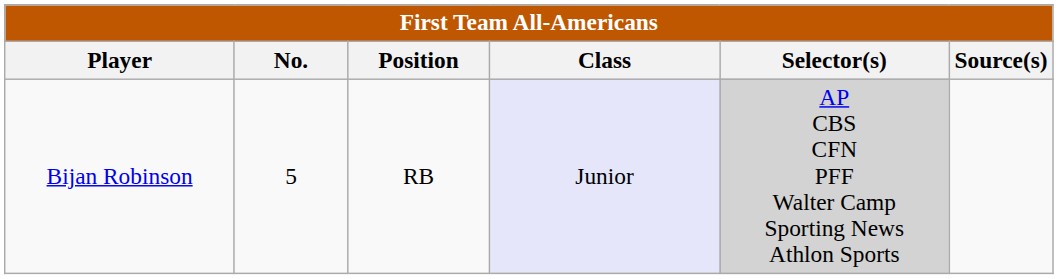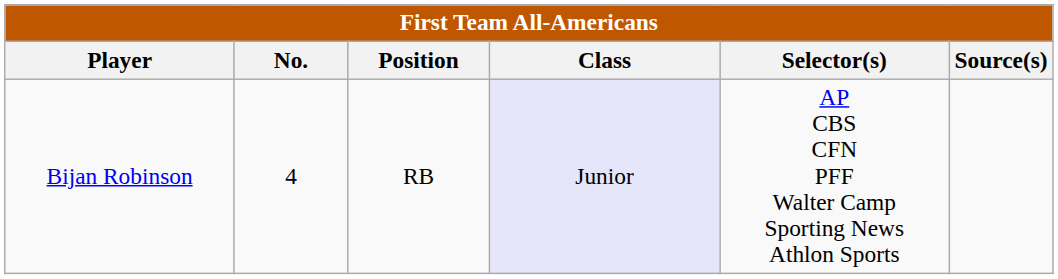(291, 175) 5 -> (291, 175) 4
(834, 175) lightgrey background -> (834, 175) no background
